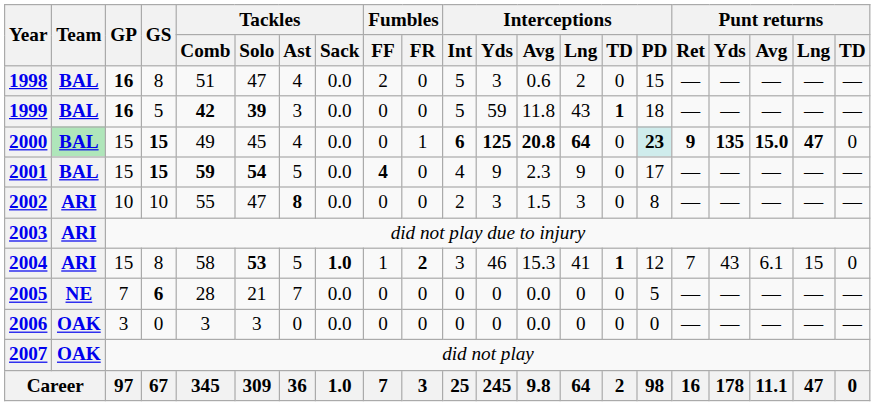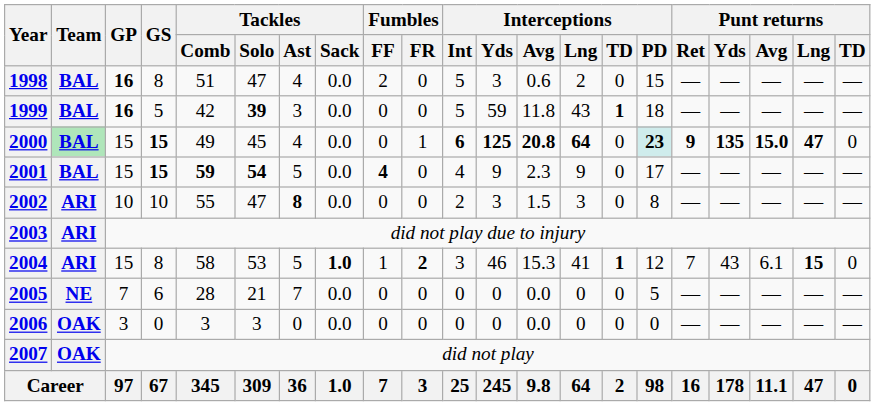(205, 111) bold -> (205, 111) normal
(257, 263) bold -> (257, 263) normal
(814, 263) normal -> (814, 263) bold
(159, 293) bold -> (159, 293) normal
